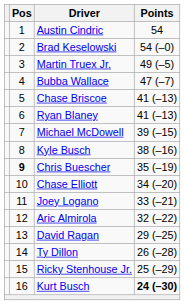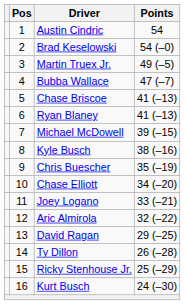(22, 167) bold -> (22, 167) normal
(157, 286) bold -> (157, 286) normal
